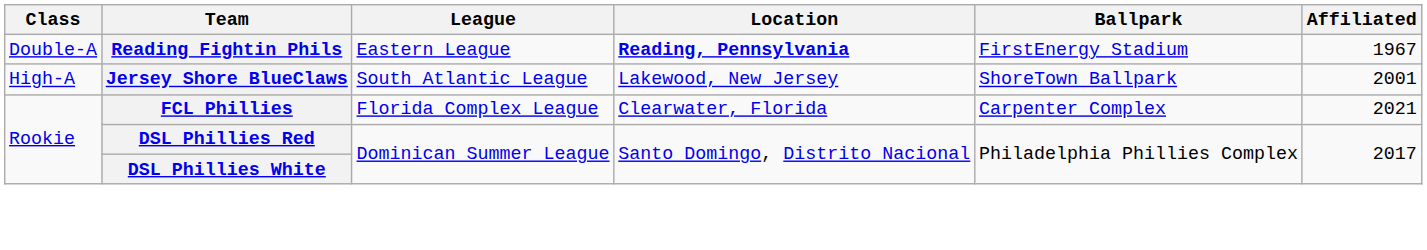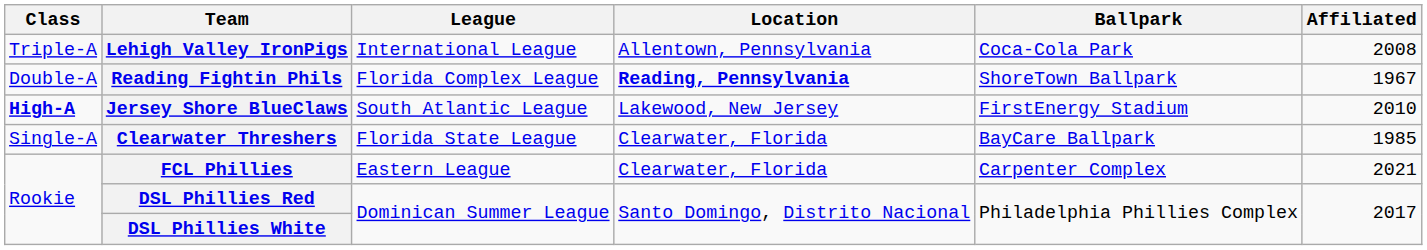+ row: (227, 50)
(434, 50) Eastern League -> (478, 79) Florida Complex League
(1084, 50) FirstEnergy Stadium -> (1078, 79) ShoreTown Ballpark
(42, 79) normal -> (42, 109) bold
(1078, 79) ShoreTown Ballpark -> (1084, 109) FirstEnergy Stadium
(1395, 79) 2001 -> (1395, 109) 2010
+ row: (227, 139)
(478, 109) Florida Complex League -> (434, 169) Eastern League
